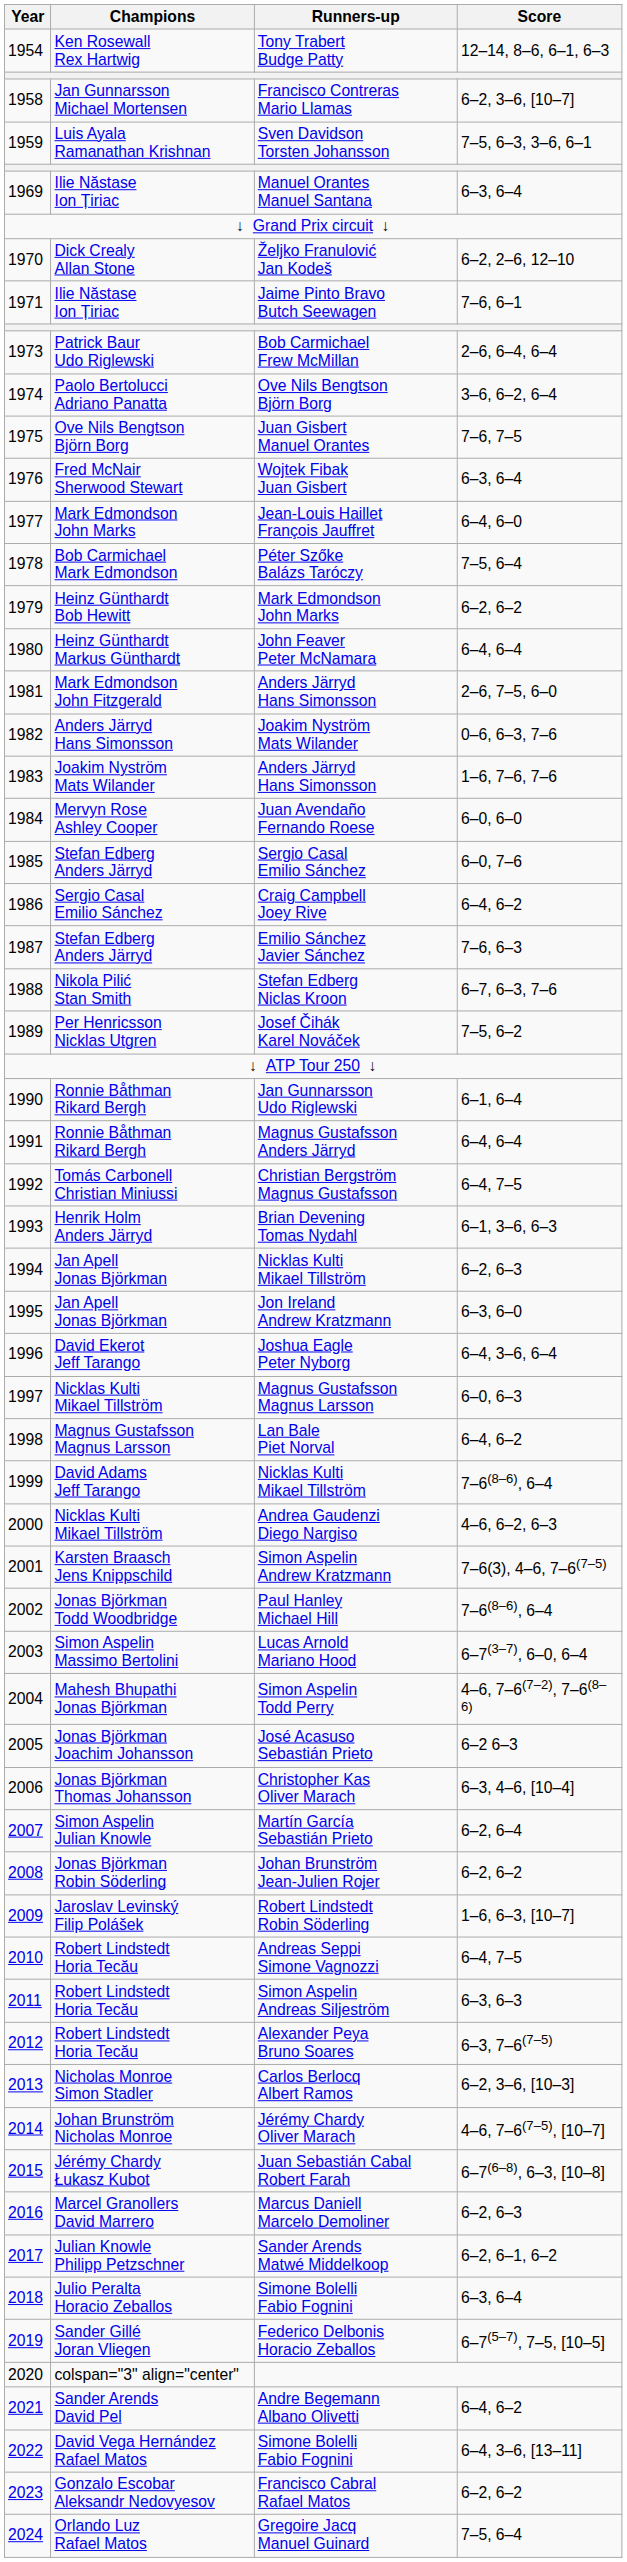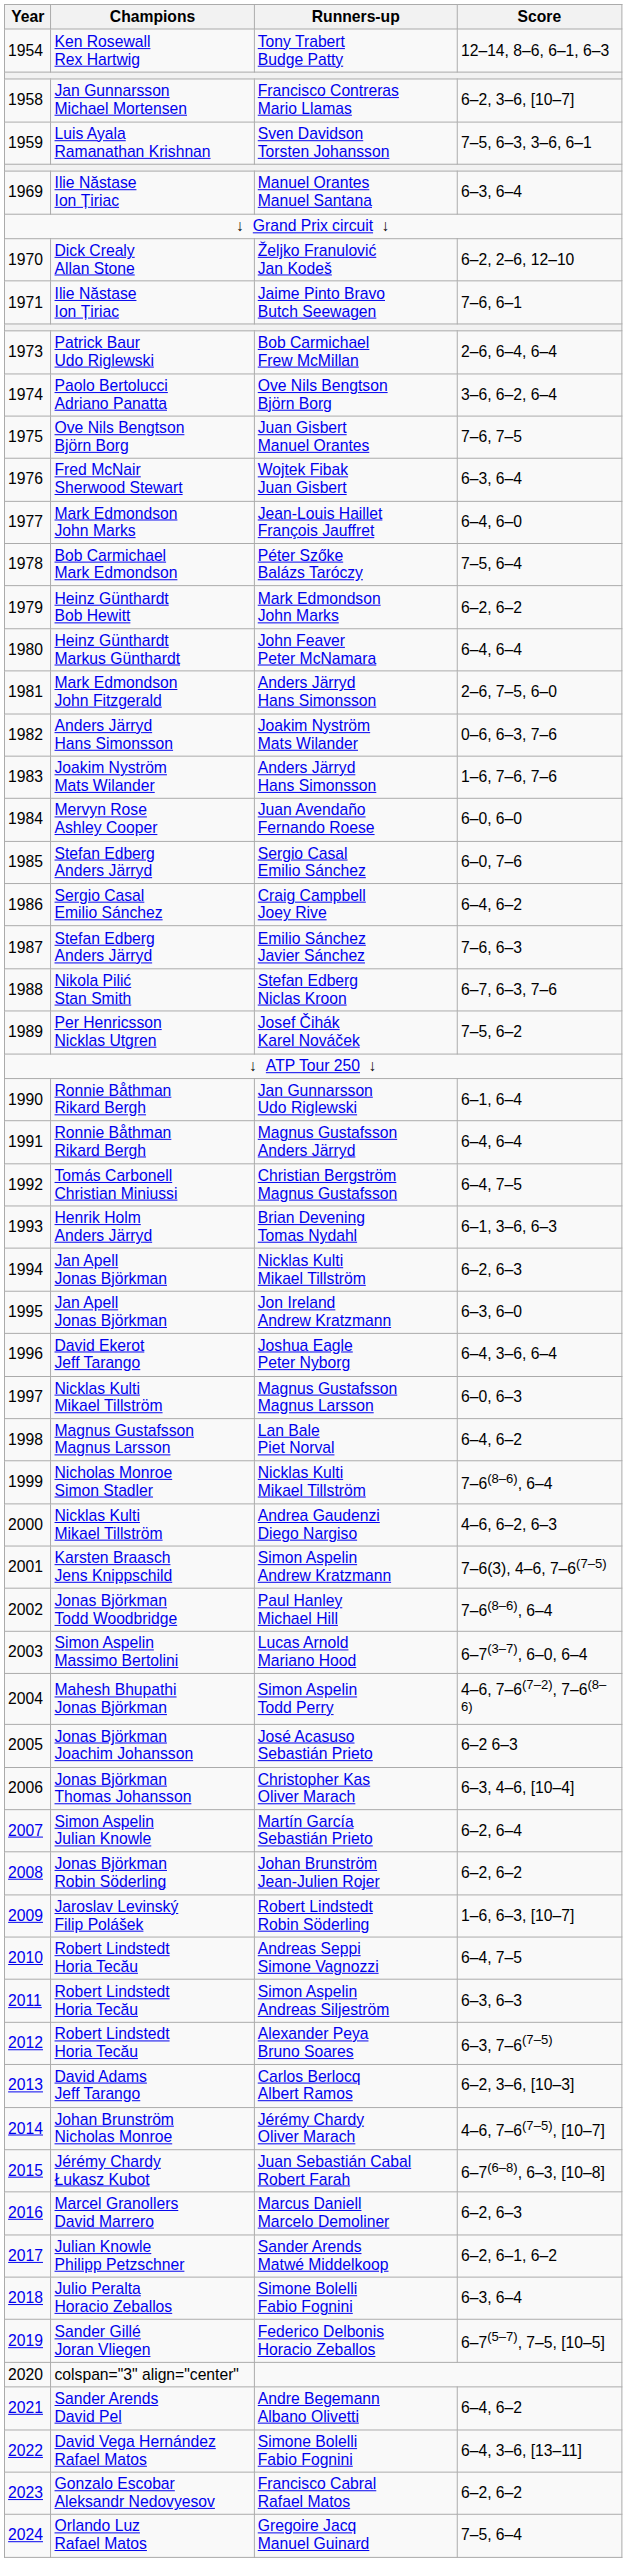(101, 1482) David Adams Jeff Tarango -> (113, 1482) Nicholas Monroe Simon Stadler
(113, 2085) Nicholas Monroe Simon Stadler -> (101, 2085) David Adams Jeff Tarango
